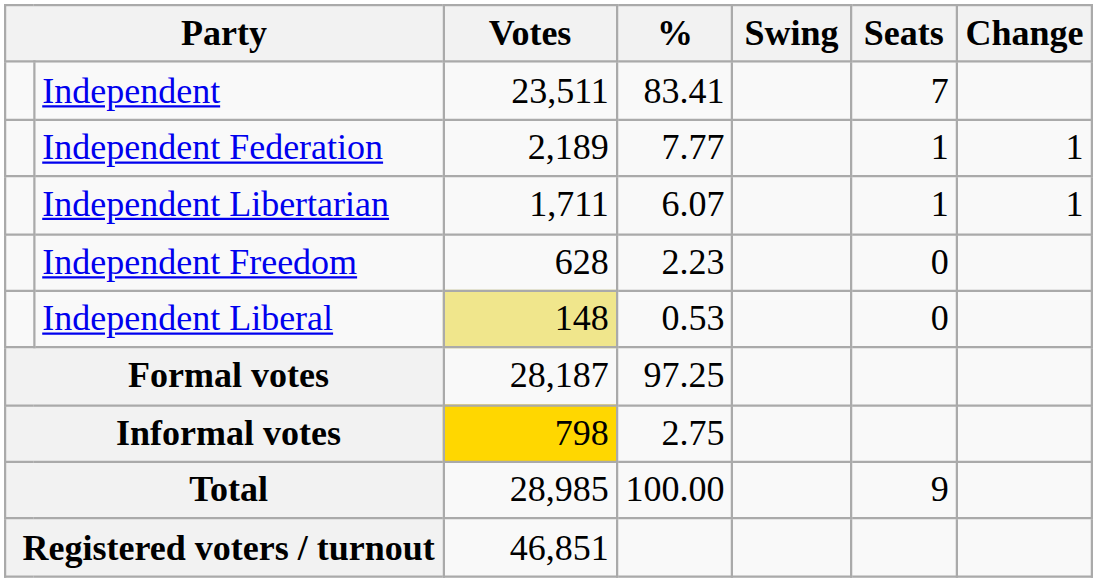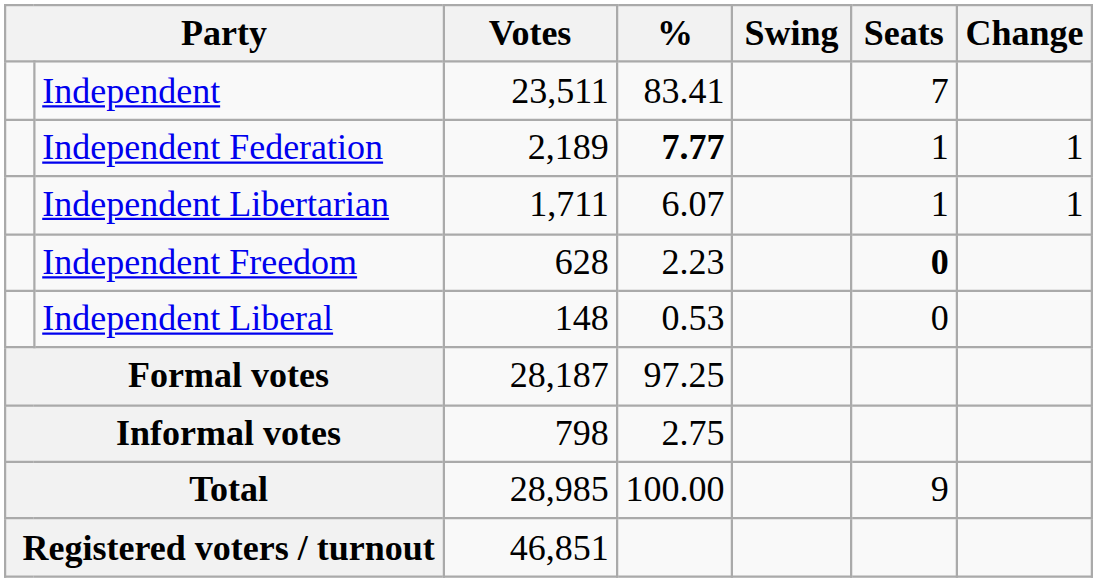(693, 147) normal -> (693, 147) bold
(940, 261) normal -> (940, 261) bold
(582, 318) khaki background -> (582, 318) no background
(582, 432) gold background -> (582, 432) no background
